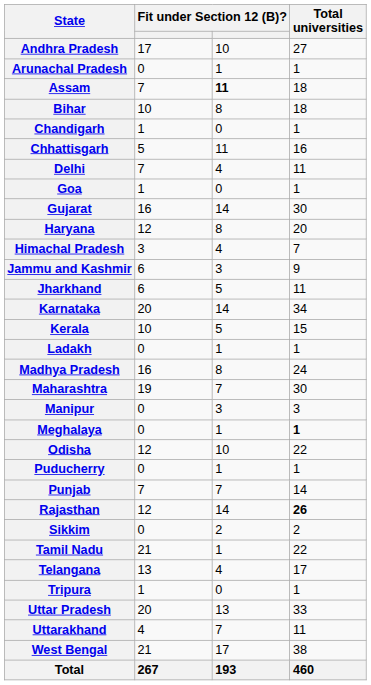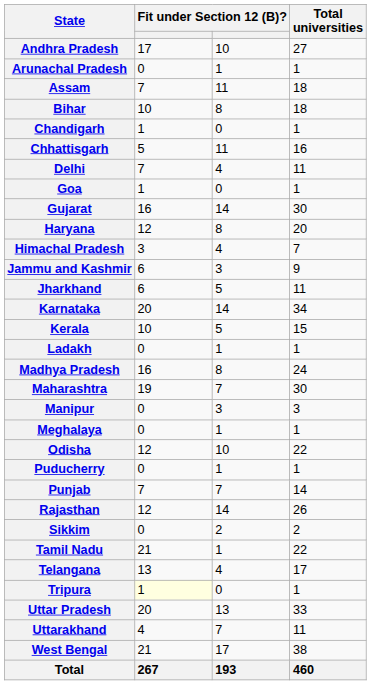(222, 88) bold -> (222, 88) normal
(296, 429) bold -> (296, 429) normal
(300, 509) bold -> (300, 509) normal
(141, 590) no background -> (141, 590) lightyellow background
